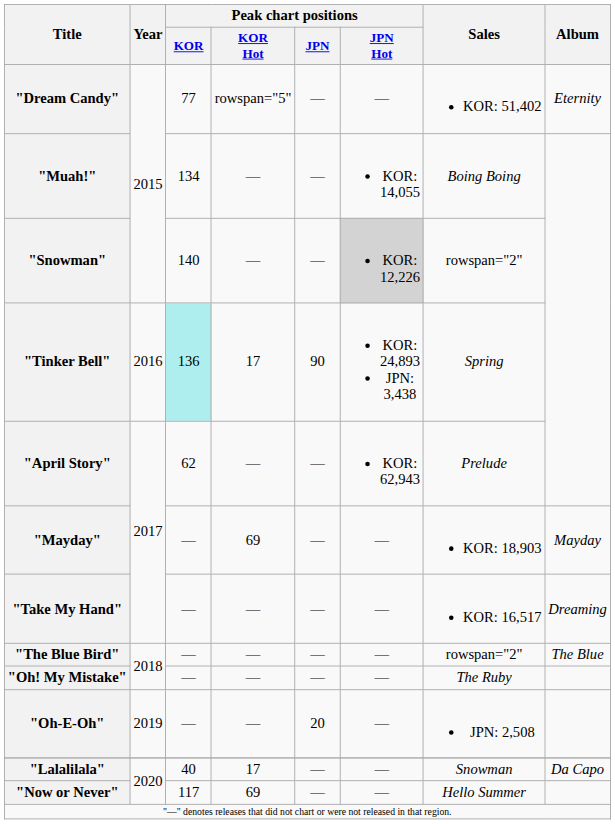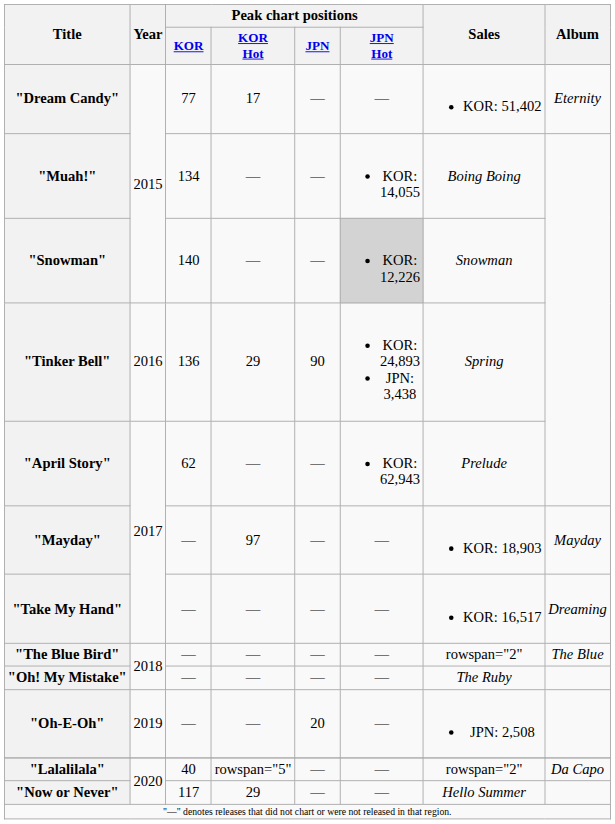(253, 98) rowspan="5" -> (253, 98) 17
(484, 260) rowspan="2" -> (484, 260) Snowman
(189, 362) paleturquoise background -> (189, 362) no background
(253, 362) 17 -> (253, 362) 29
(253, 540) 69 -> (253, 540) 97
(253, 769) 17 -> (253, 769) rowspan="5"
(484, 769) Snowman -> (484, 769) rowspan="2"
(253, 792) 69 -> (253, 792) 29
